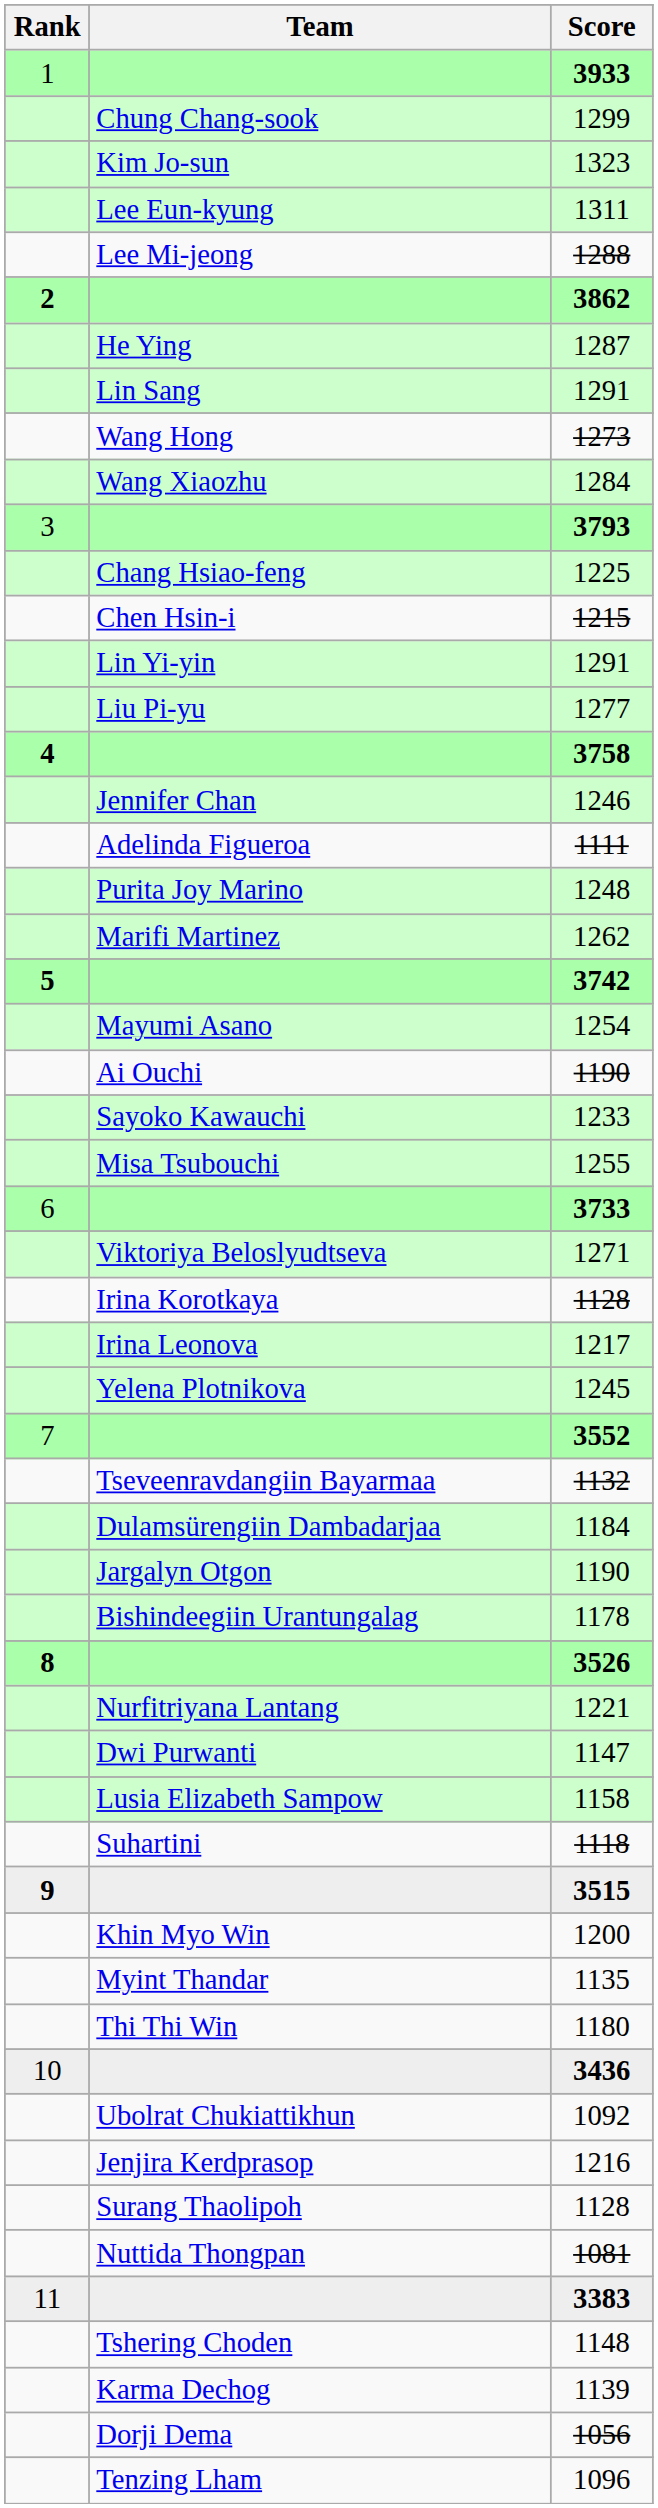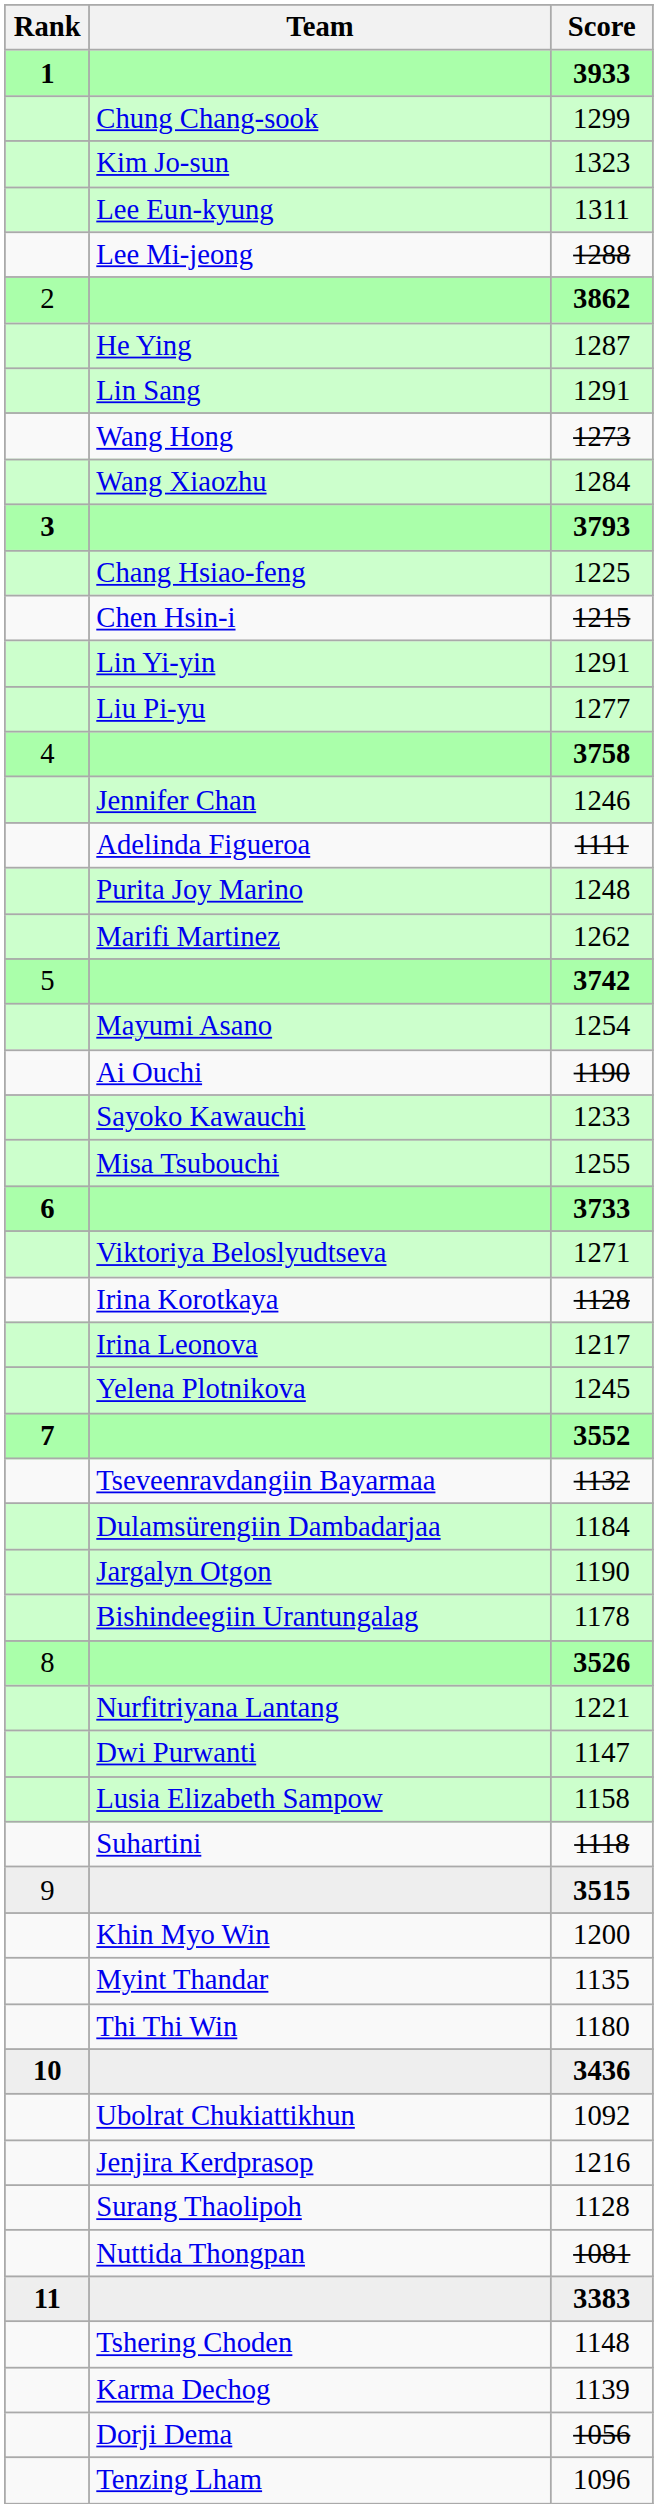(47, 72) normal -> (47, 72) bold
(47, 299) bold -> (47, 299) normal
(47, 526) normal -> (47, 526) bold
(47, 753) bold -> (47, 753) normal
(47, 981) bold -> (47, 981) normal
(47, 1208) normal -> (47, 1208) bold
(47, 1435) normal -> (47, 1435) bold
(47, 1662) bold -> (47, 1662) normal
(47, 1889) bold -> (47, 1889) normal
(47, 2071) normal -> (47, 2071) bold
(47, 2298) normal -> (47, 2298) bold
